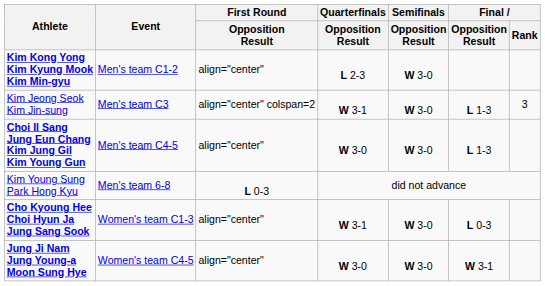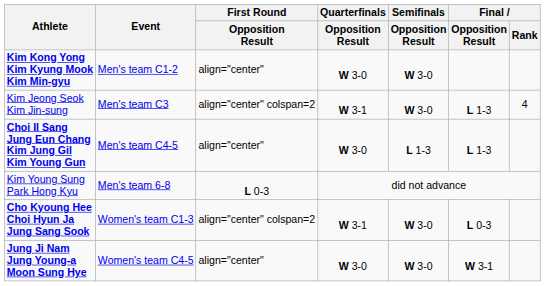(353, 76) L 2-3 -> (353, 76) W 3-0
(525, 104) 3 -> (525, 104) 4
(418, 151) W 3-0 -> (418, 151) L 1-3
(231, 220) align="center" -> (257, 220) align="center" colspan=2
